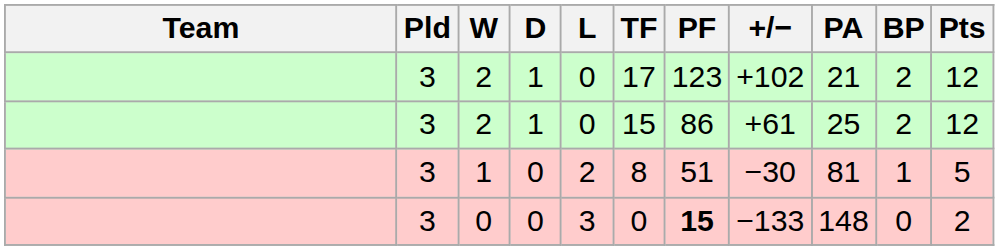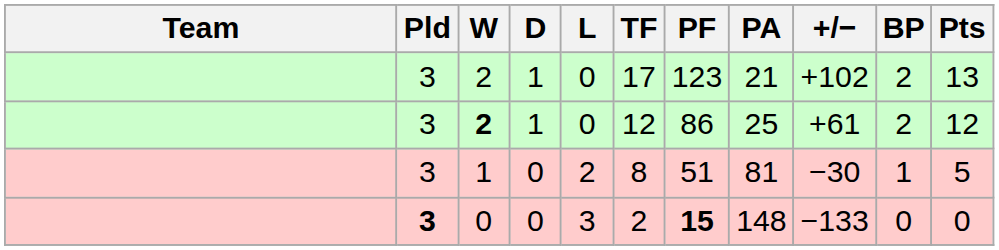columns swapped: (843, 28) <-> (770, 28)
(962, 76) 12 -> (962, 76) 13
(484, 124) normal -> (484, 124) bold
(639, 124) 15 -> (639, 124) 12
(427, 220) normal -> (427, 220) bold
(639, 220) 0 -> (639, 220) 2
(962, 220) 2 -> (962, 220) 0
